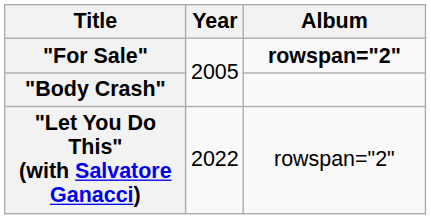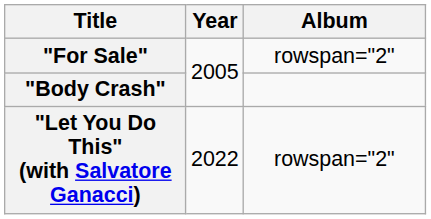(334, 55) bold -> (334, 55) normal
